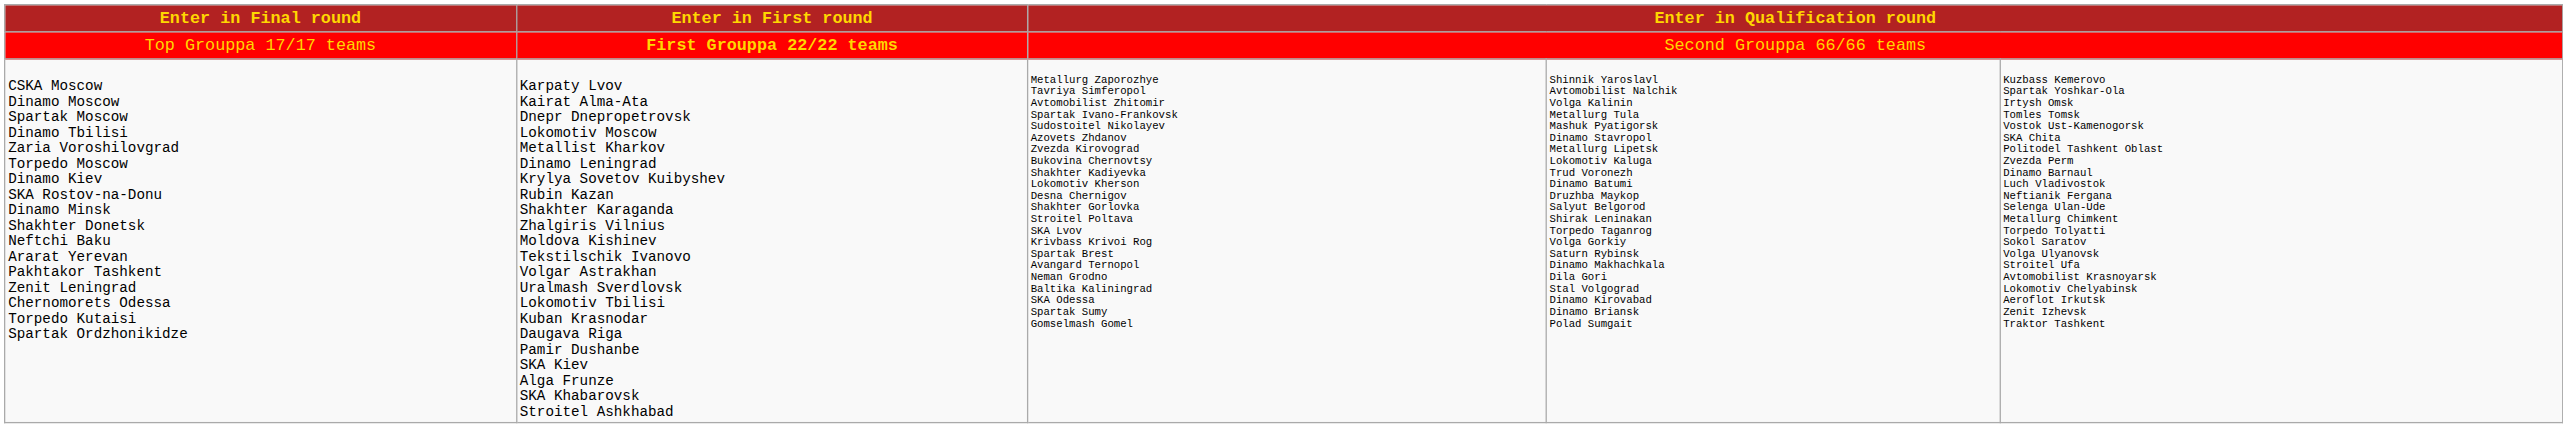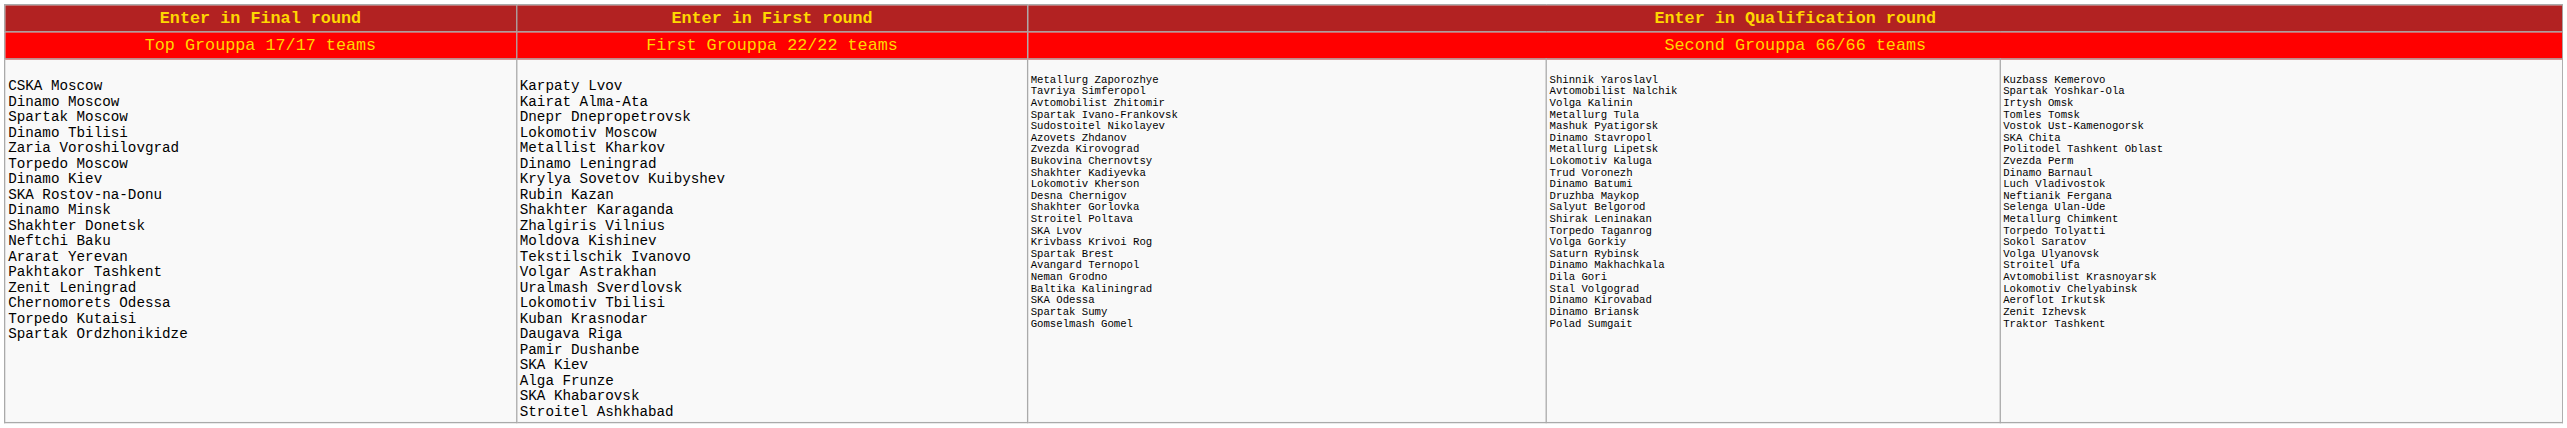(772, 46) bold -> (772, 46) normal
